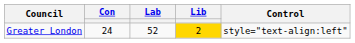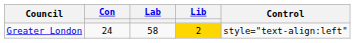(153, 31) 52 -> (153, 31) 58
